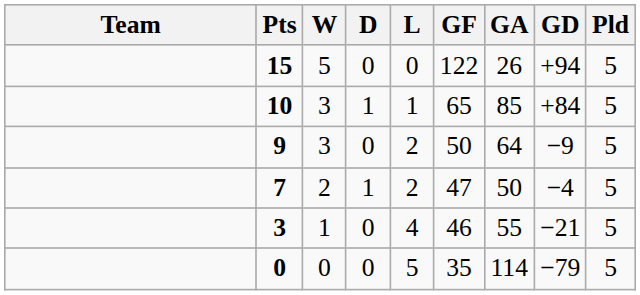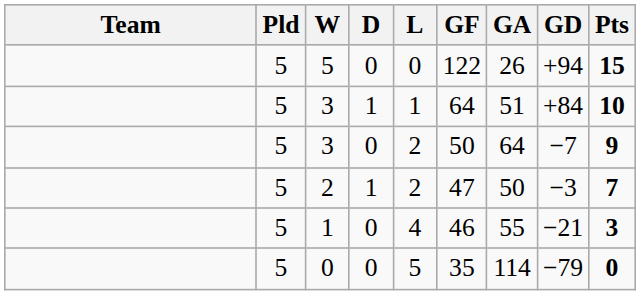columns swapped: (611, 24) <-> (280, 24)
(459, 106) 65 -> (462, 106) 64
(509, 106) 85 -> (512, 106) 51
(560, 146) −9 -> (563, 146) −7
(560, 187) −4 -> (563, 187) −3
